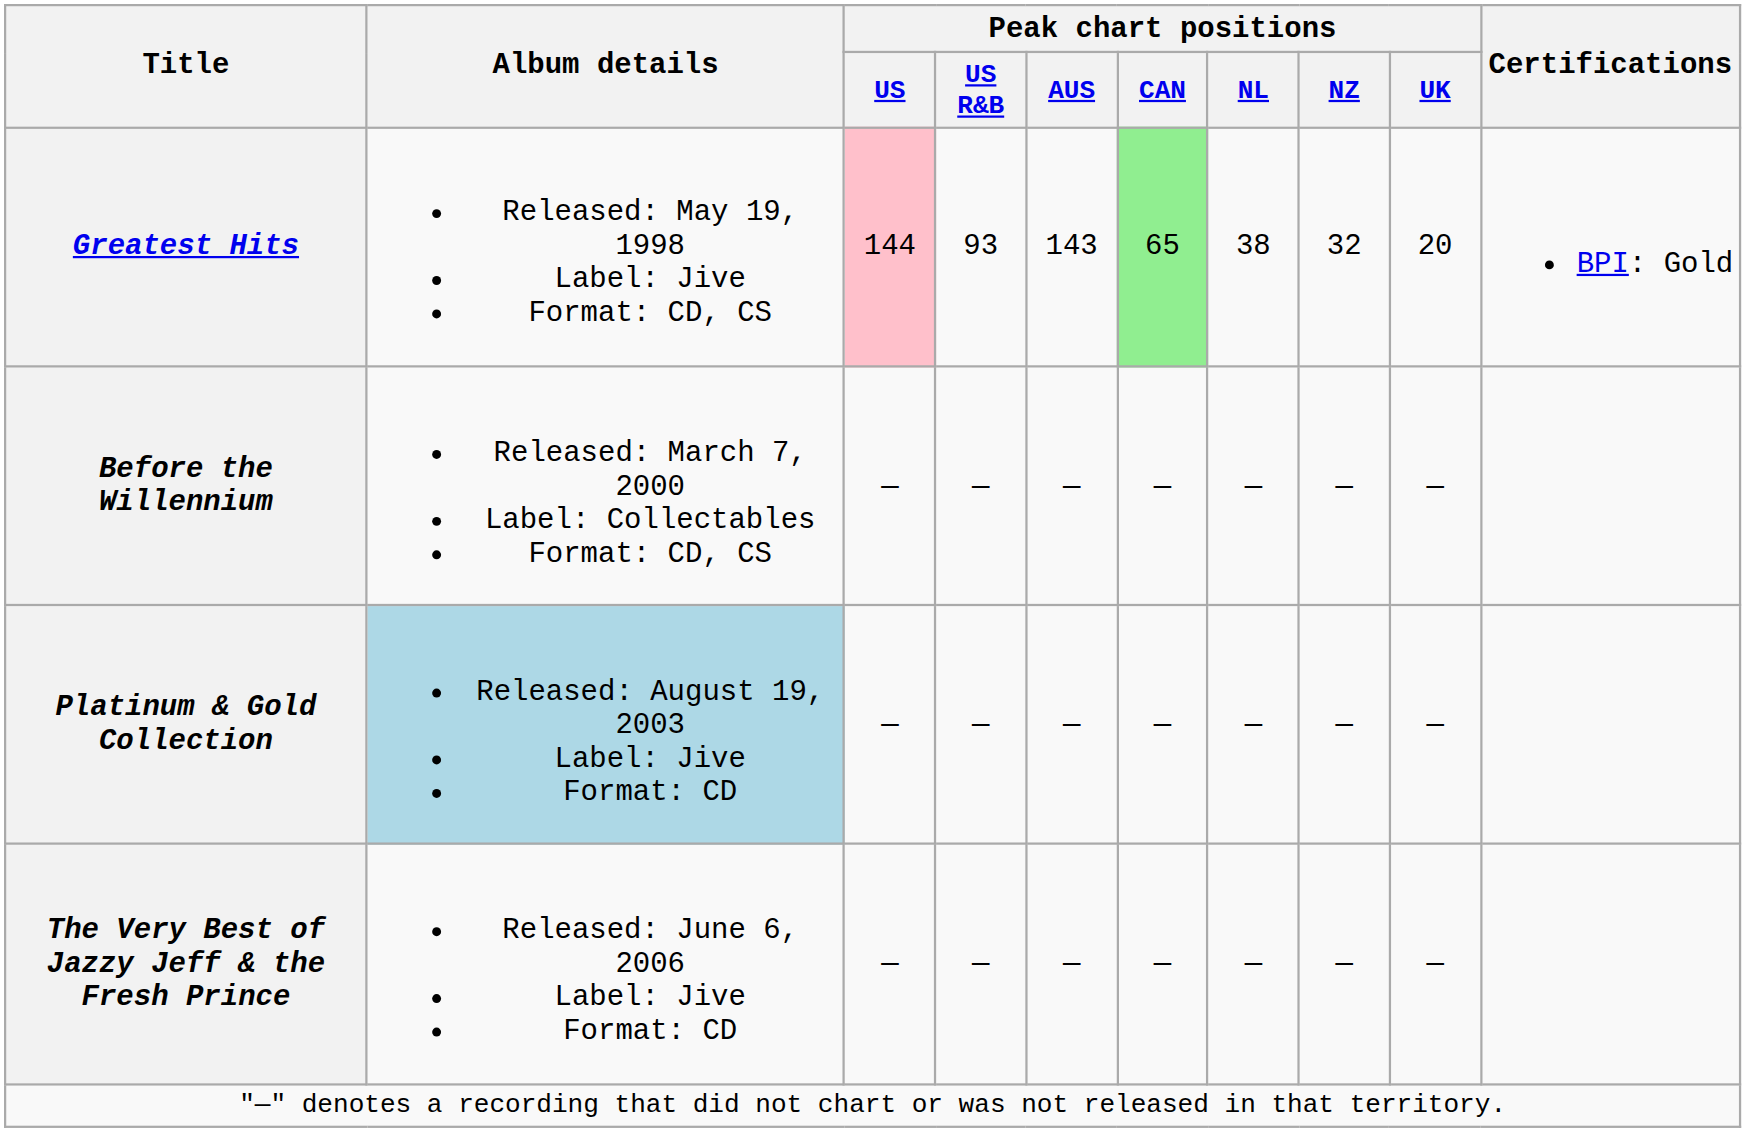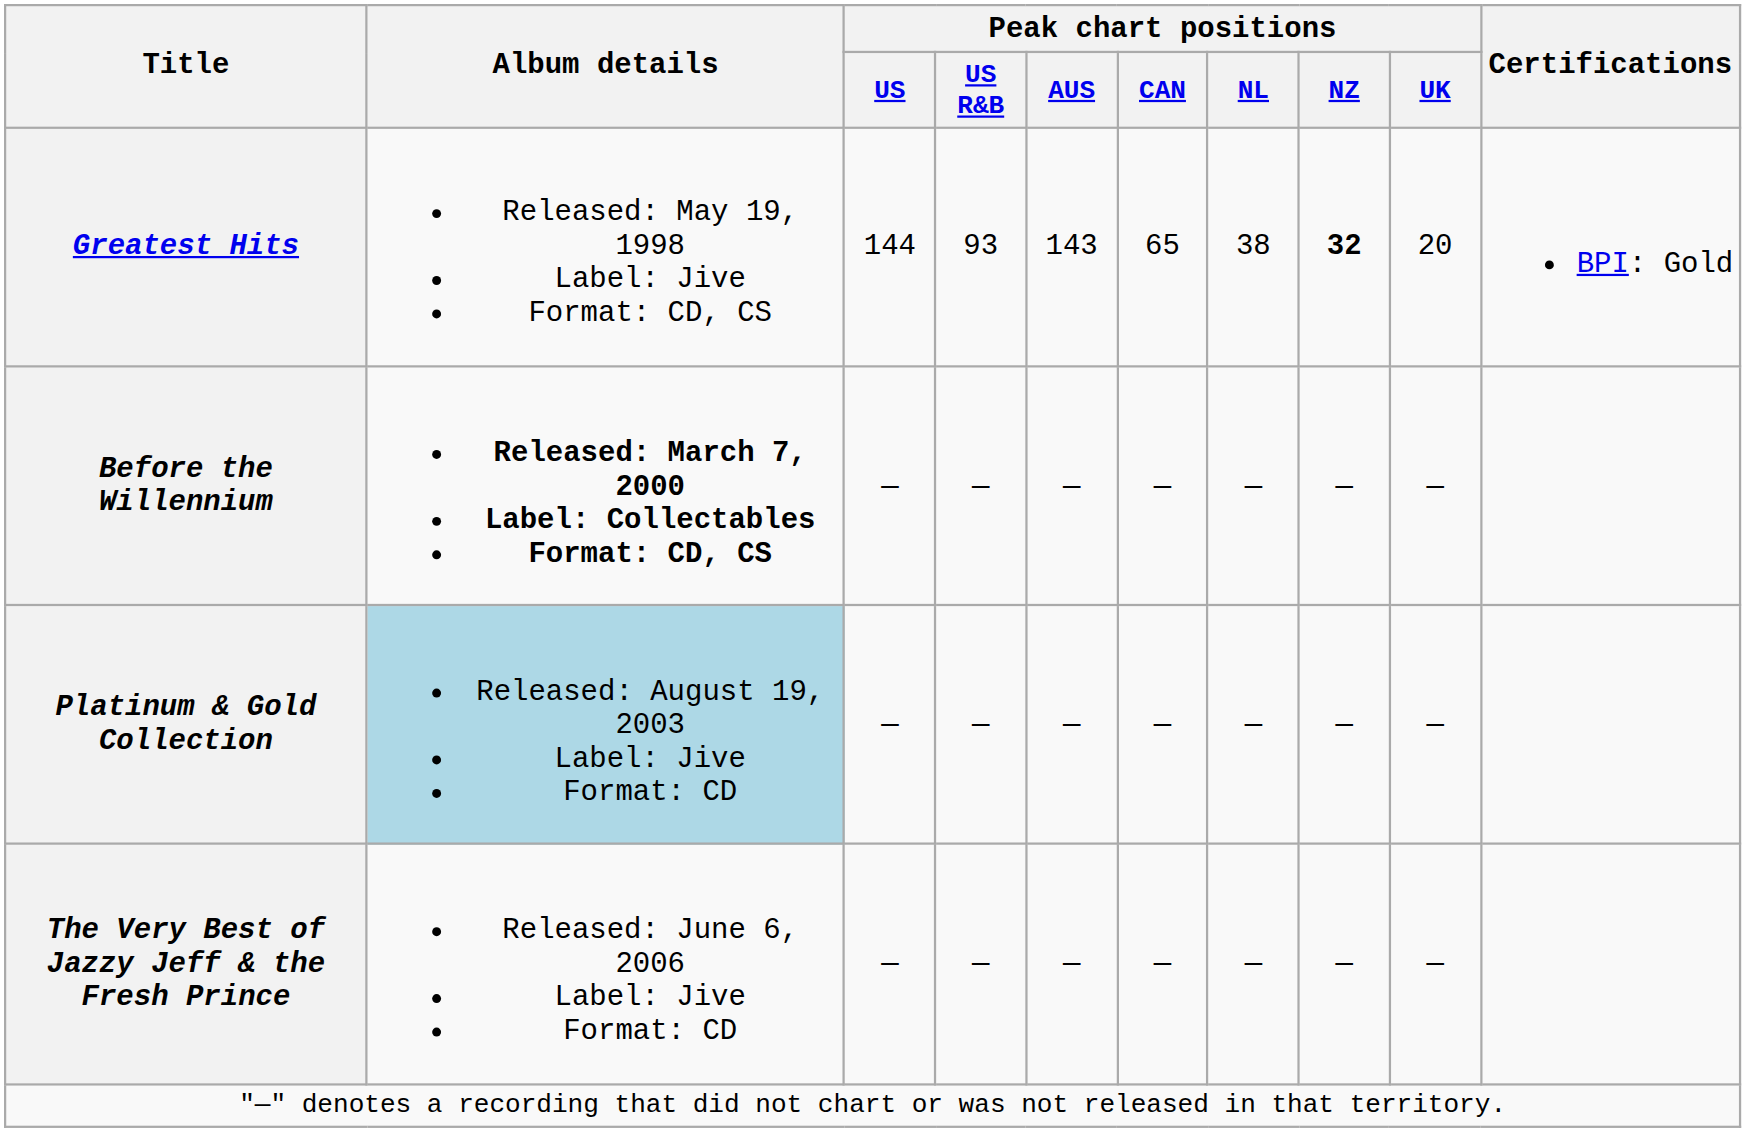(890, 247) pink background -> (890, 247) no background
(1162, 247) lightgreen background -> (1162, 247) no background
(1344, 247) normal -> (1344, 247) bold
(606, 503) normal -> (606, 503) bold
